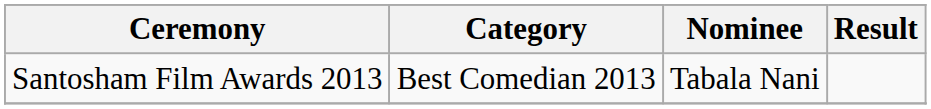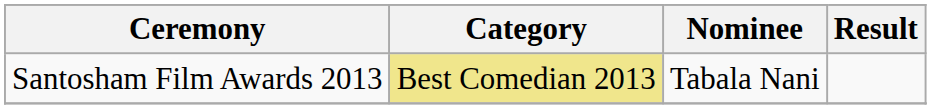(526, 77) no background -> (526, 77) khaki background
